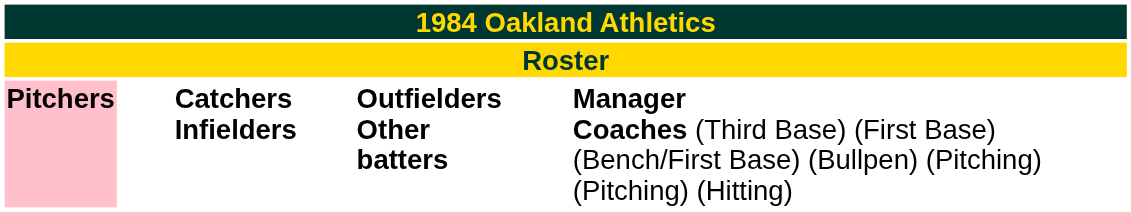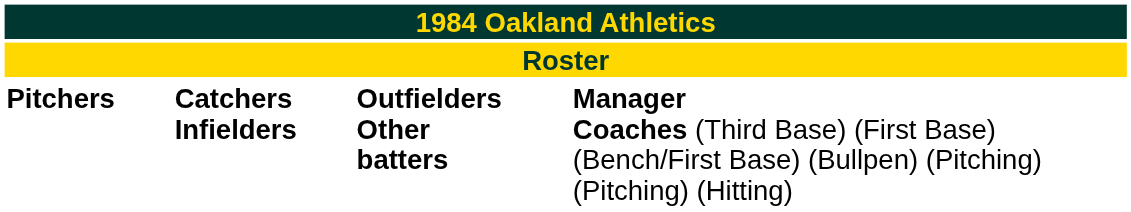(61, 98) pink background -> (61, 98) no background
